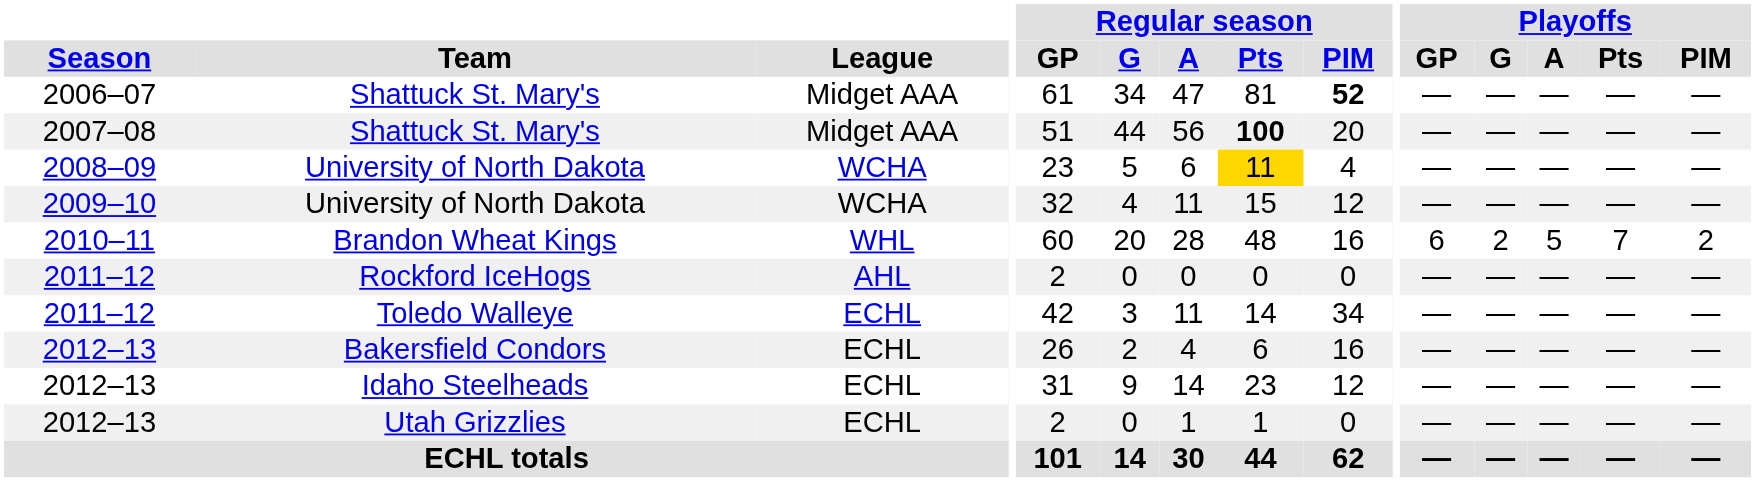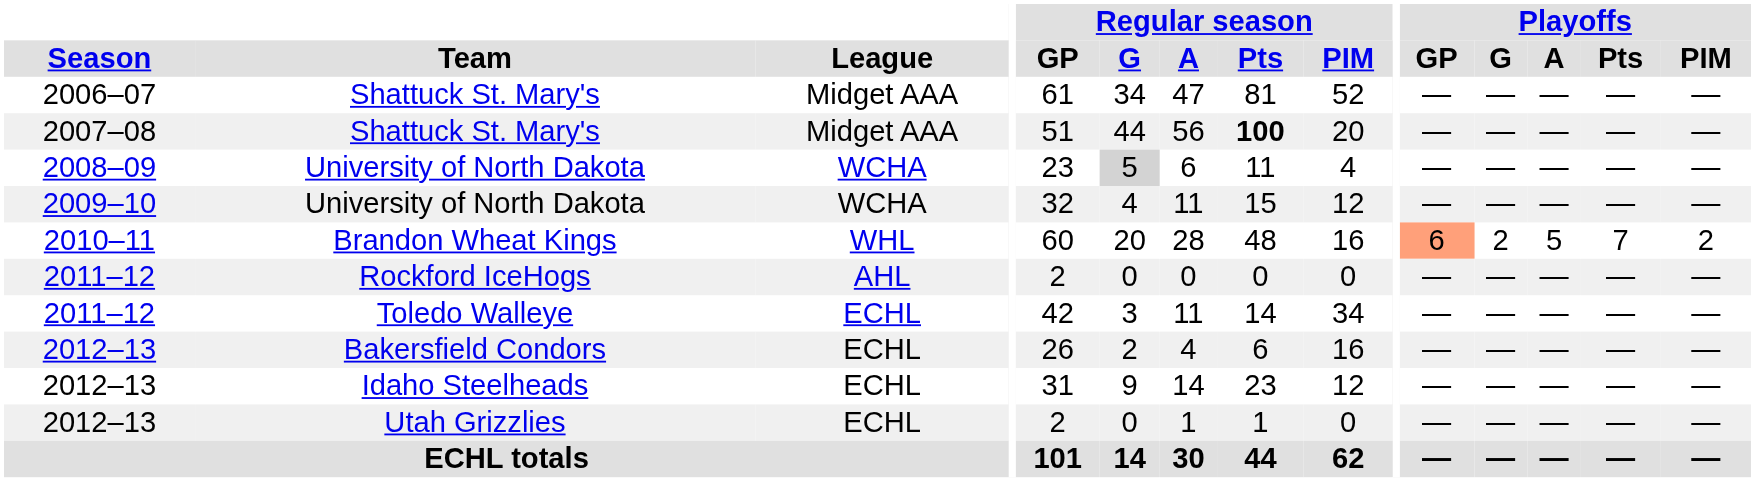(1348, 94) bold -> (1348, 94) normal
(1130, 167) no background -> (1130, 167) lightgrey background
(1260, 167) gold background -> (1260, 167) no background
(1437, 240) no background -> (1437, 240) lightsalmon background
